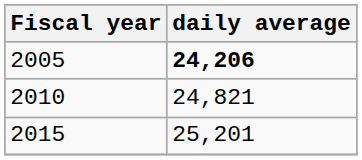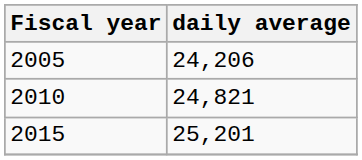(213, 61) bold -> (213, 61) normal
